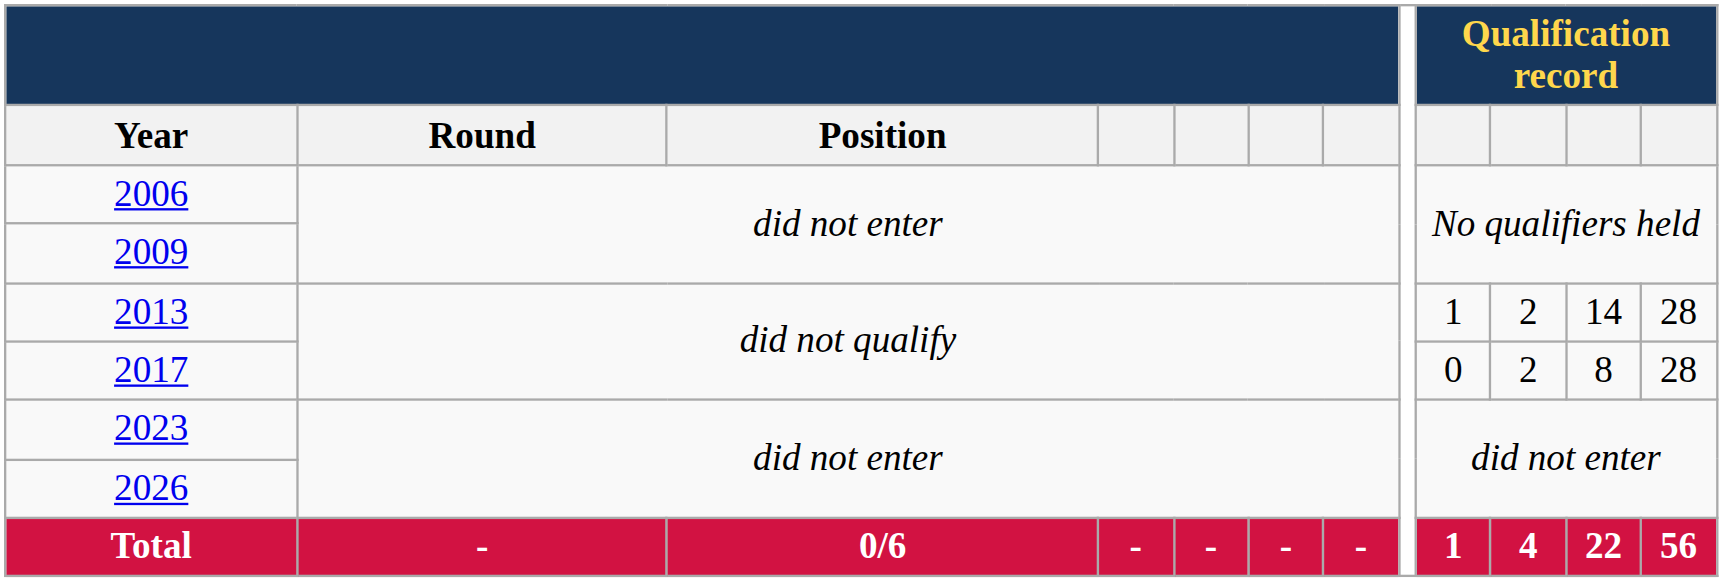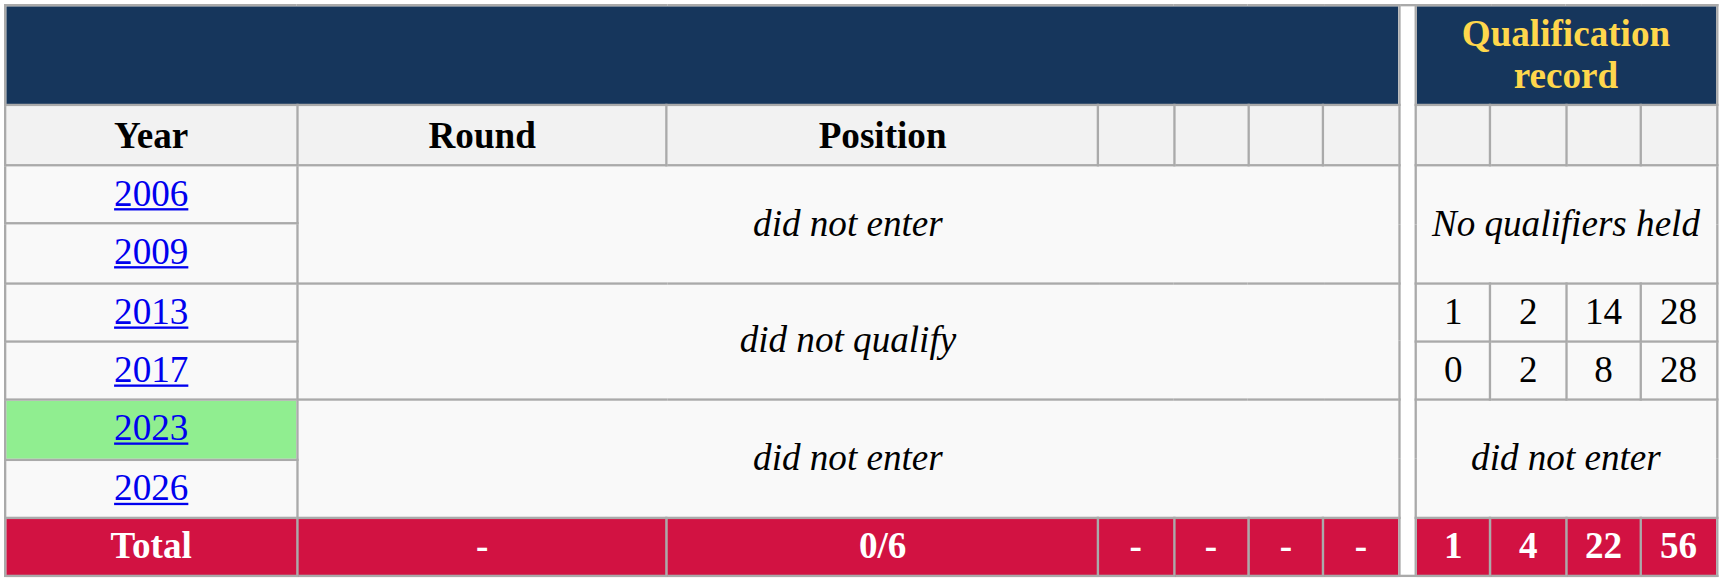(151, 428) no background -> (151, 428) lightgreen background
